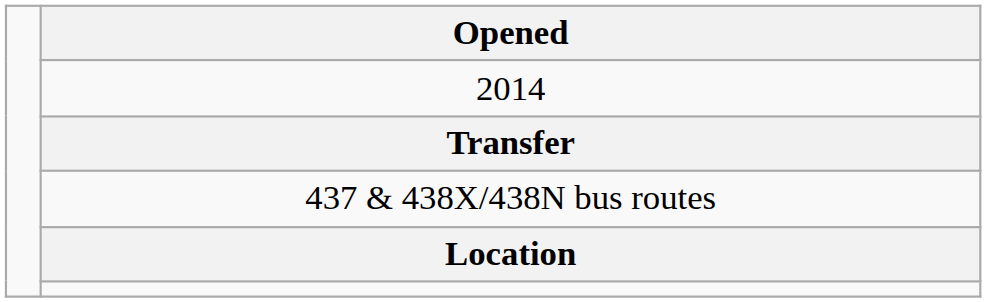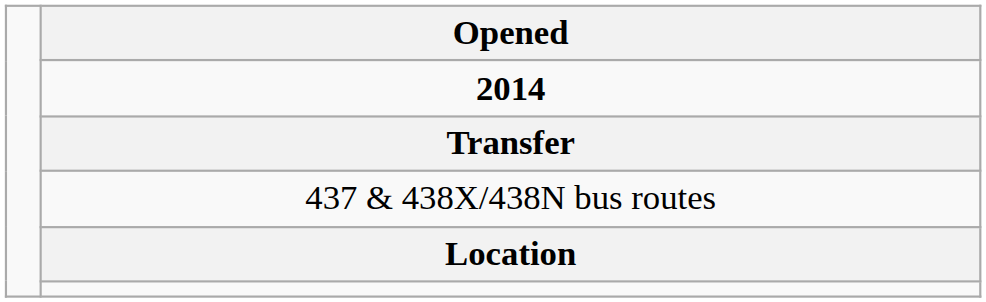(511, 87) normal -> (511, 87) bold
